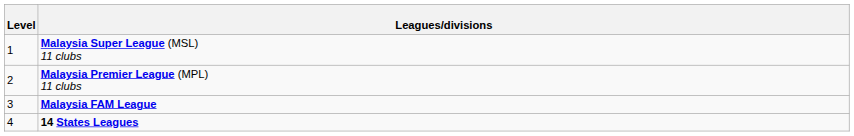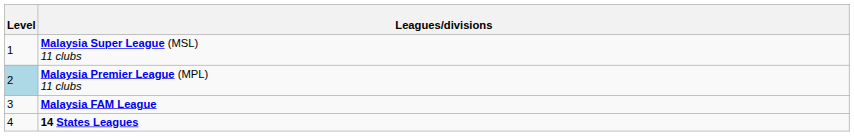(10, 80) no background -> (10, 80) lightblue background
